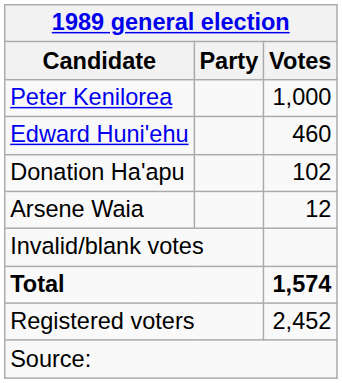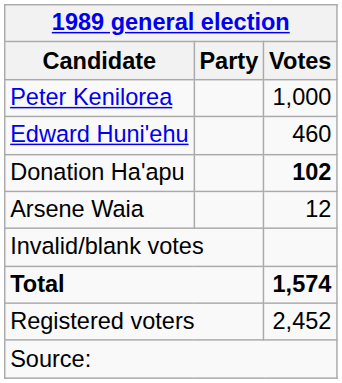(312, 172) normal -> (312, 172) bold
